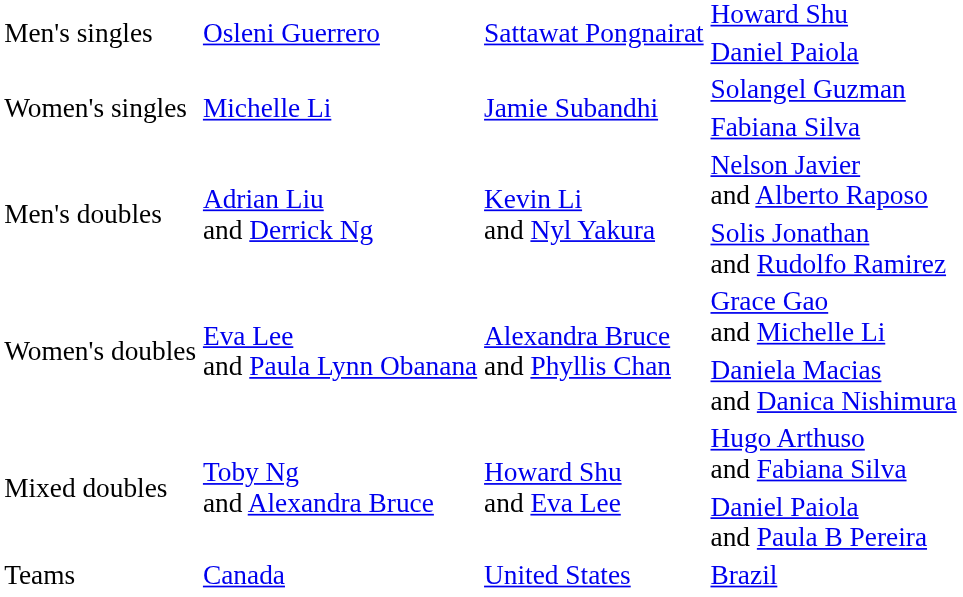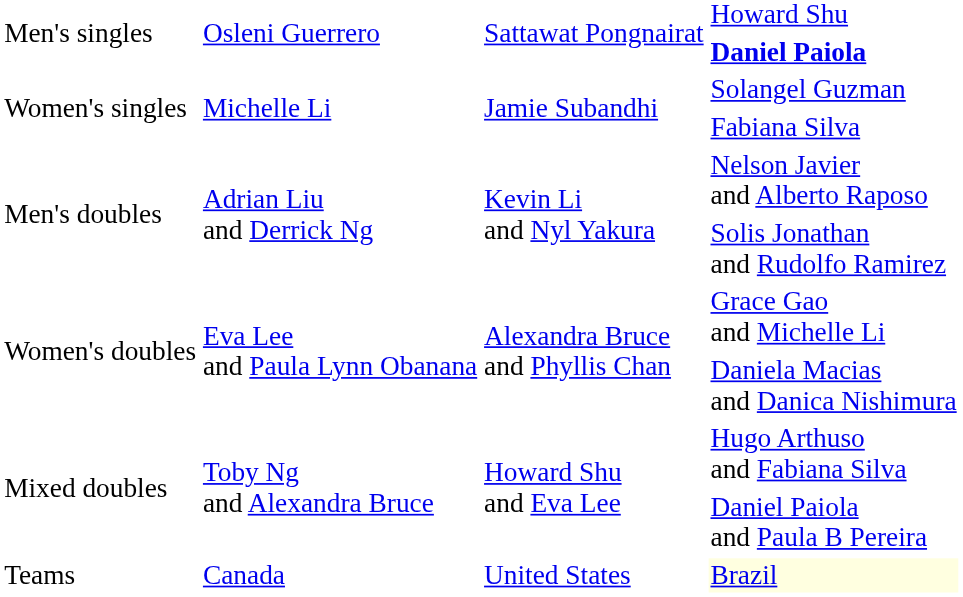(785, 51) normal -> (788, 51) bold
(744, 575) no background -> (744, 575) lightyellow background
